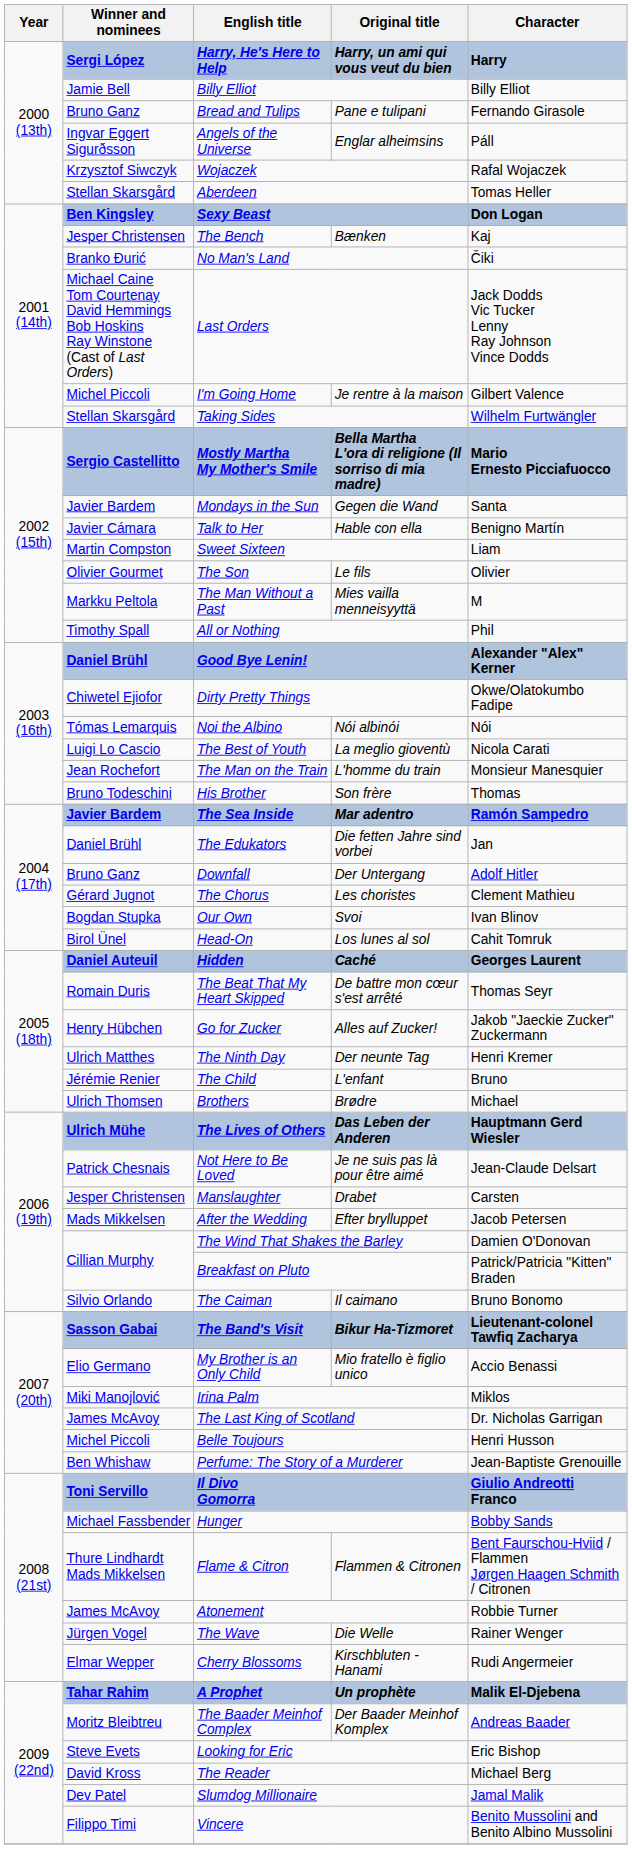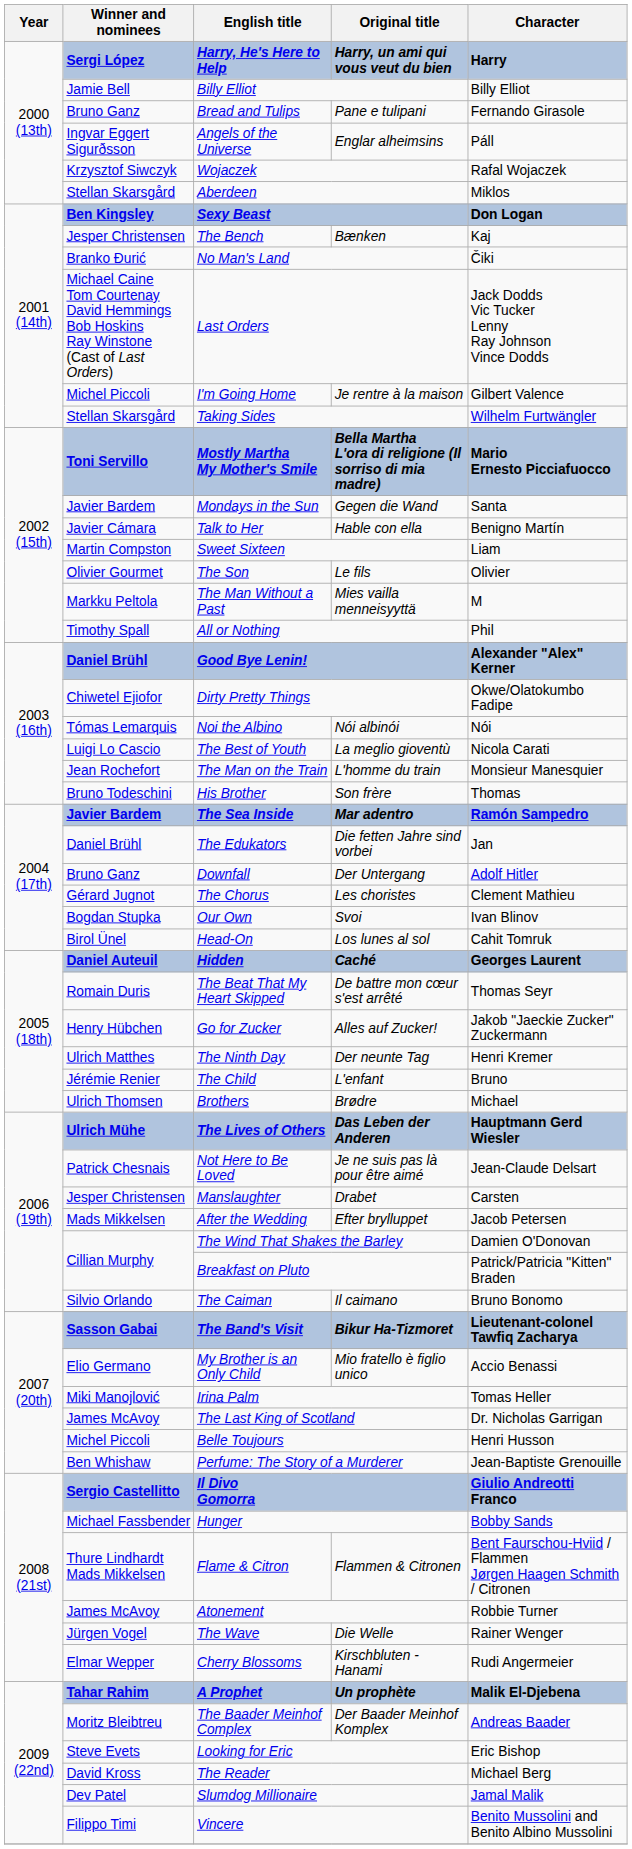(511, 192) Tomas Heller -> (490, 192) Miklos
(123, 461) Sergio Castellitto -> (107, 461) Toni Servillo
(490, 1397) Miklos -> (511, 1397) Tomas Heller
(107, 1492) Toni Servillo -> (123, 1492) Sergio Castellitto
